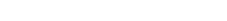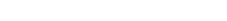(32, 11) normal -> (34, 11) bold
